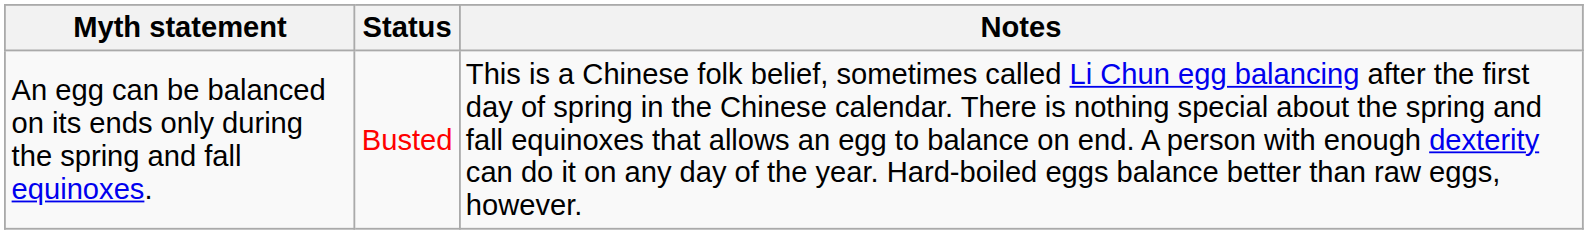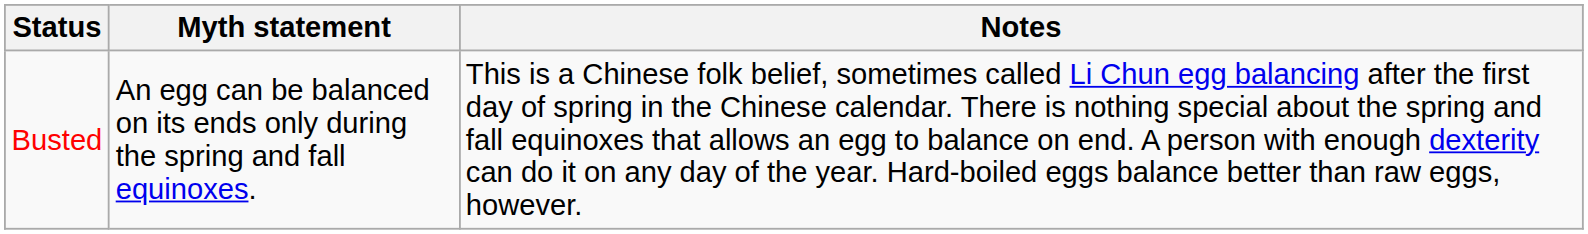columns swapped: (180, 27) <-> (407, 27)
